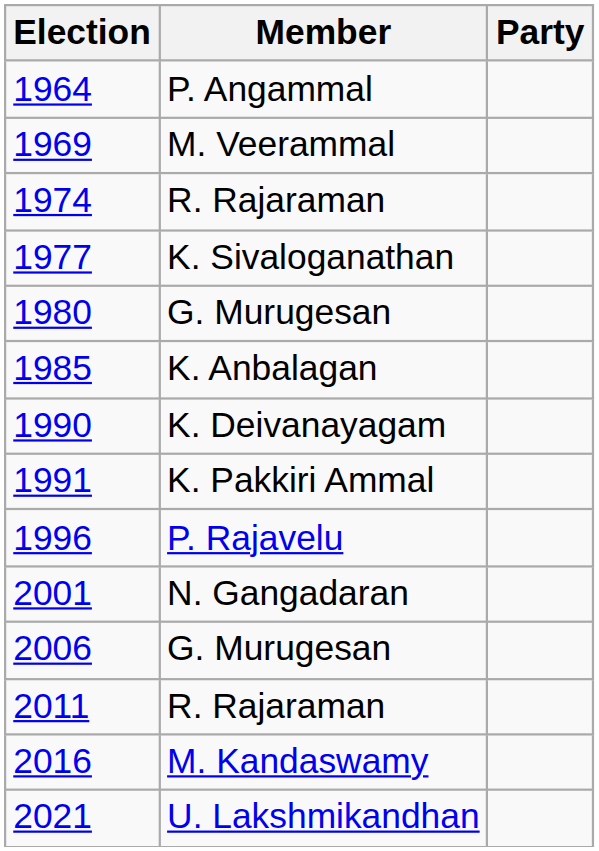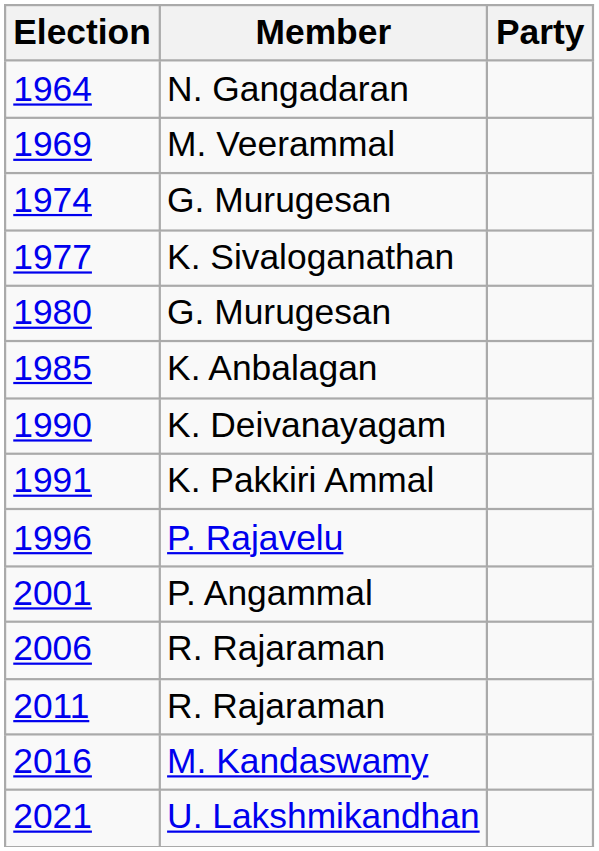(270, 88) P. Angammal -> (288, 88) N. Gangadaran
(276, 200) R. Rajaraman -> (279, 200) G. Murugesan
(288, 593) N. Gangadaran -> (270, 593) P. Angammal
(279, 649) G. Murugesan -> (276, 649) R. Rajaraman
